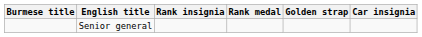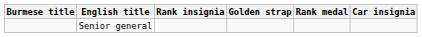columns swapped: (317, 11) <-> (255, 11)
